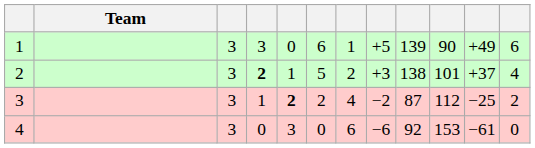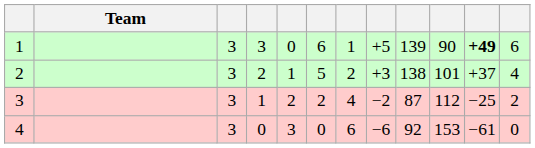(482, 45) normal -> (482, 45) bold
(262, 73) bold -> (262, 73) normal
(291, 101) bold -> (291, 101) normal
